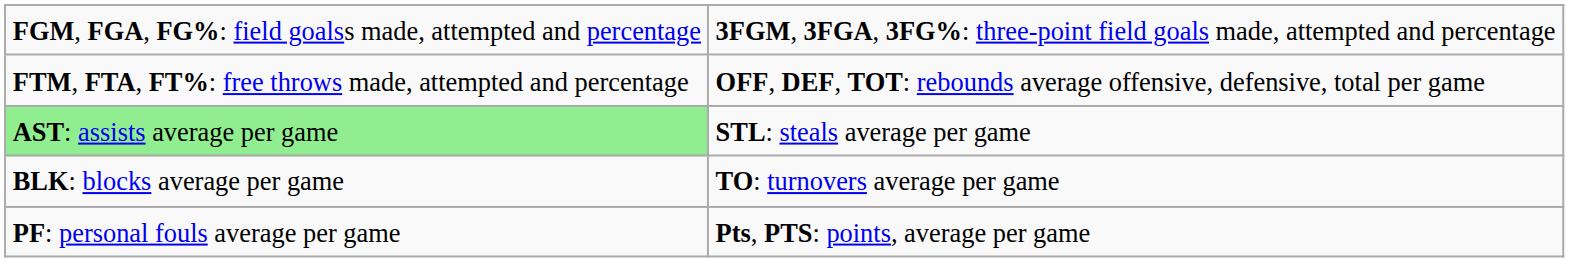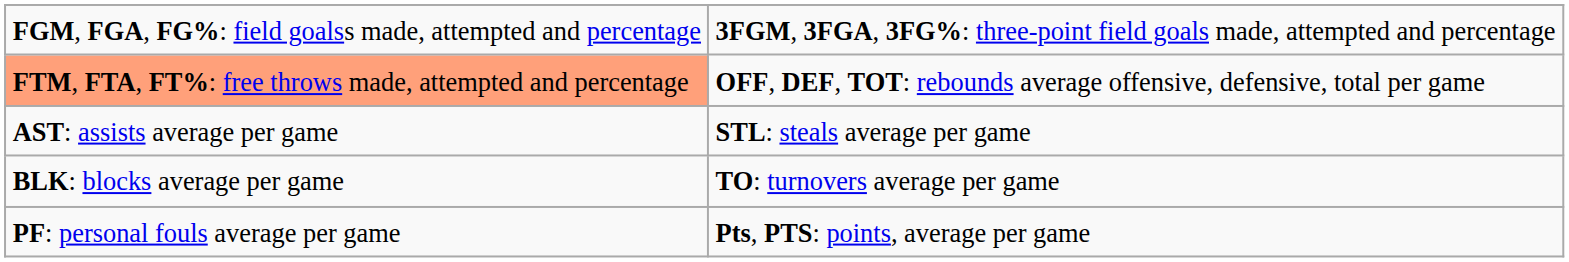(351, 81) no background -> (351, 81) lightsalmon background
(175, 132) lightgreen background -> (175, 132) no background
